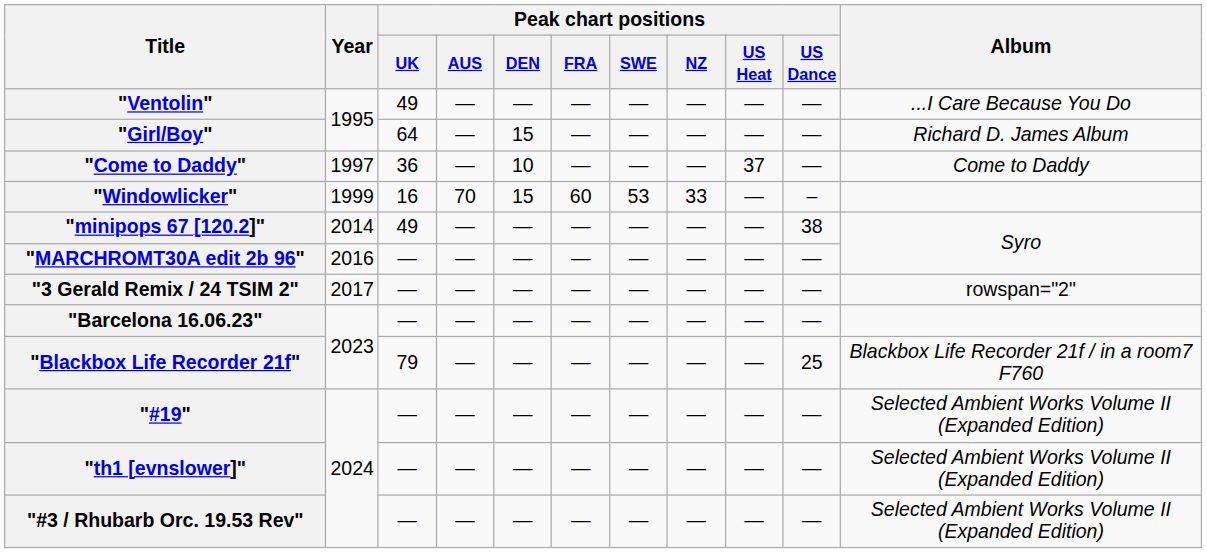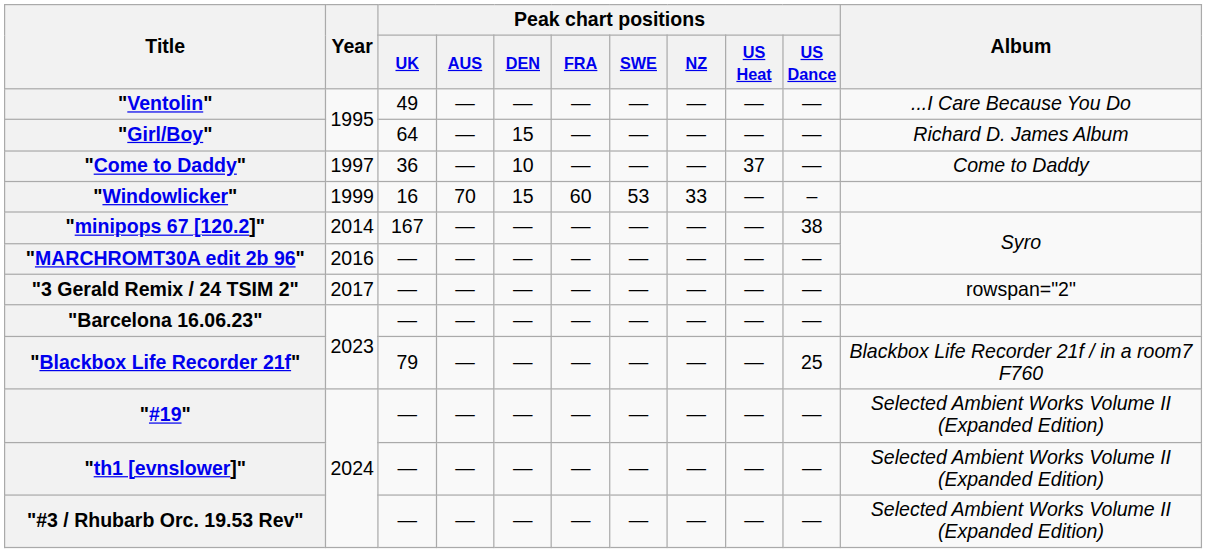(407, 227) 49 -> (407, 227) 167
